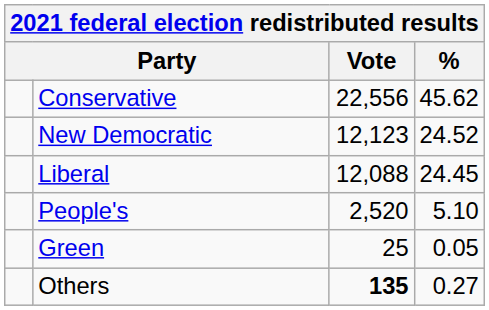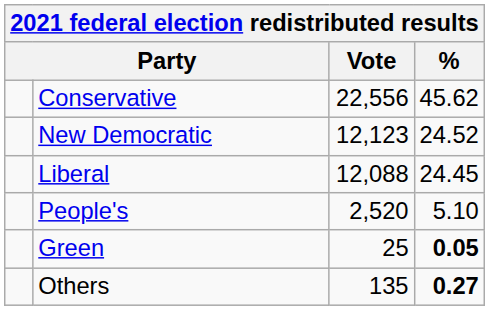(456, 248) normal -> (456, 248) bold
(389, 286) bold -> (389, 286) normal
(456, 286) normal -> (456, 286) bold
